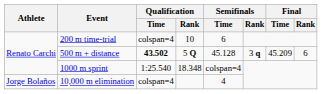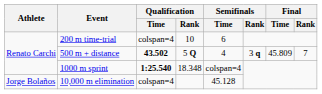(223, 53) 45.128 -> (223, 53) 4
(280, 53) 45.209 -> (280, 53) 45.809
(305, 53) 6 -> (305, 53) 7
(156, 68) normal -> (156, 68) bold
(223, 82) 4 -> (223, 82) 45.128
